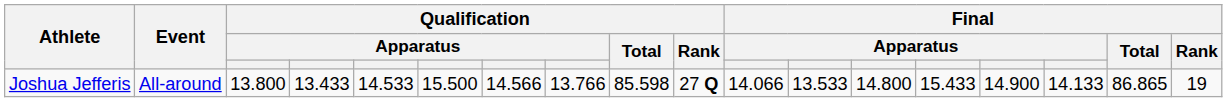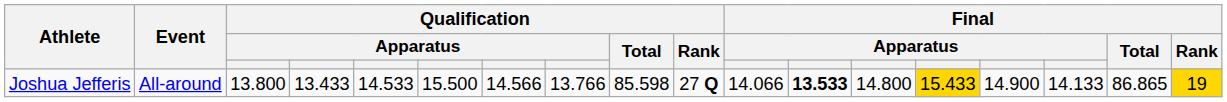(820, 83) normal -> (820, 83) bold
(948, 83) no background -> (948, 83) gold background
(1197, 83) no background -> (1197, 83) gold background
